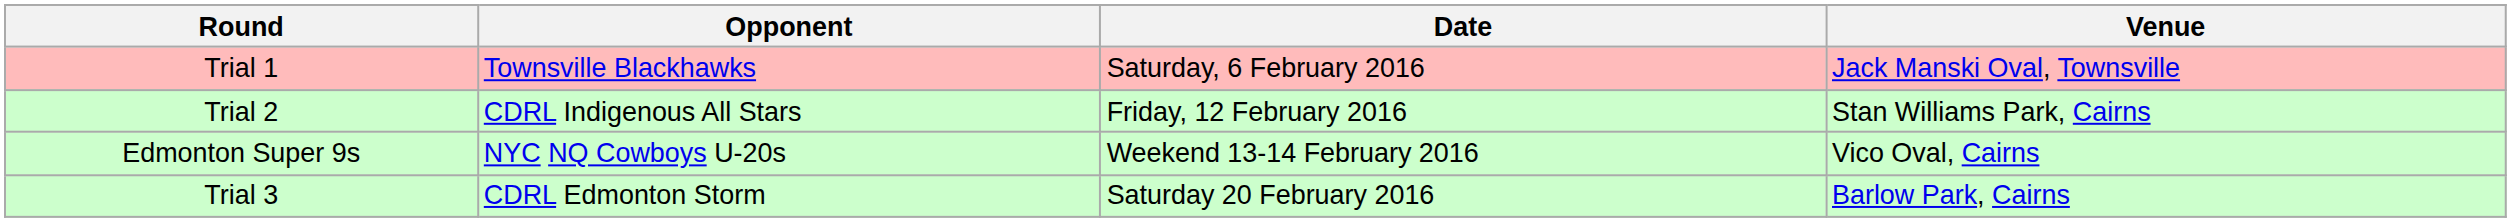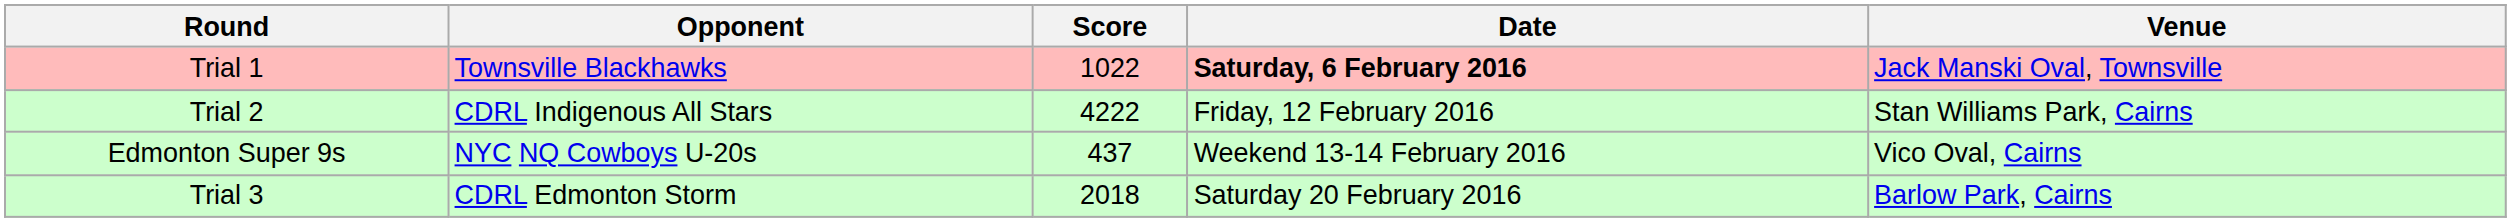+ column: (1110, 26)
(1266, 68) normal -> (1360, 68) bold
